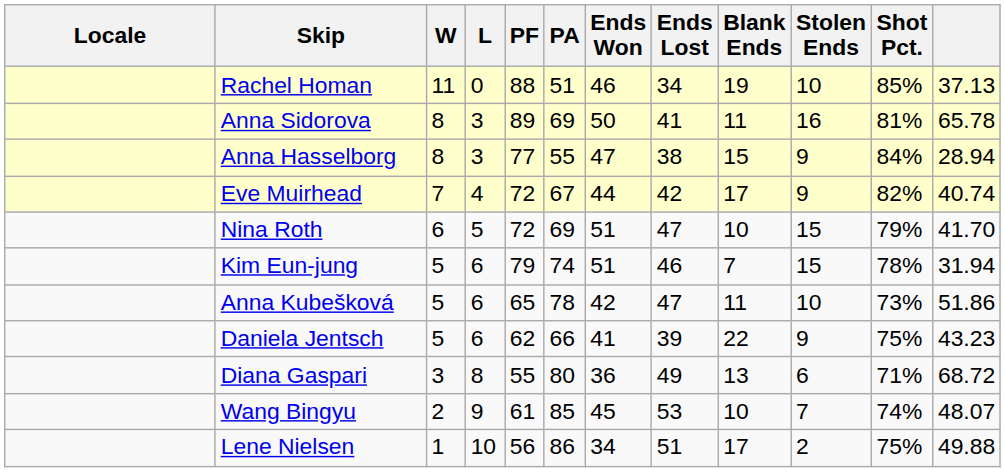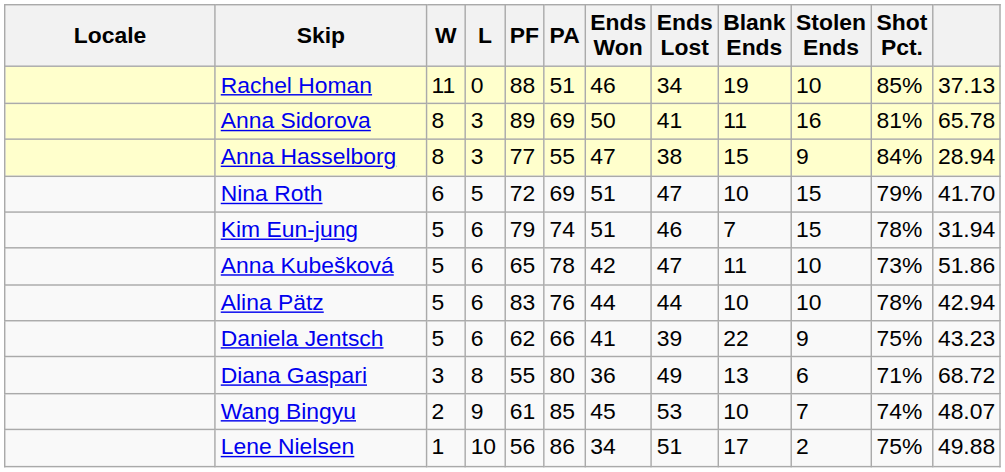- row: (291, 193)
+ row: (272, 302)
